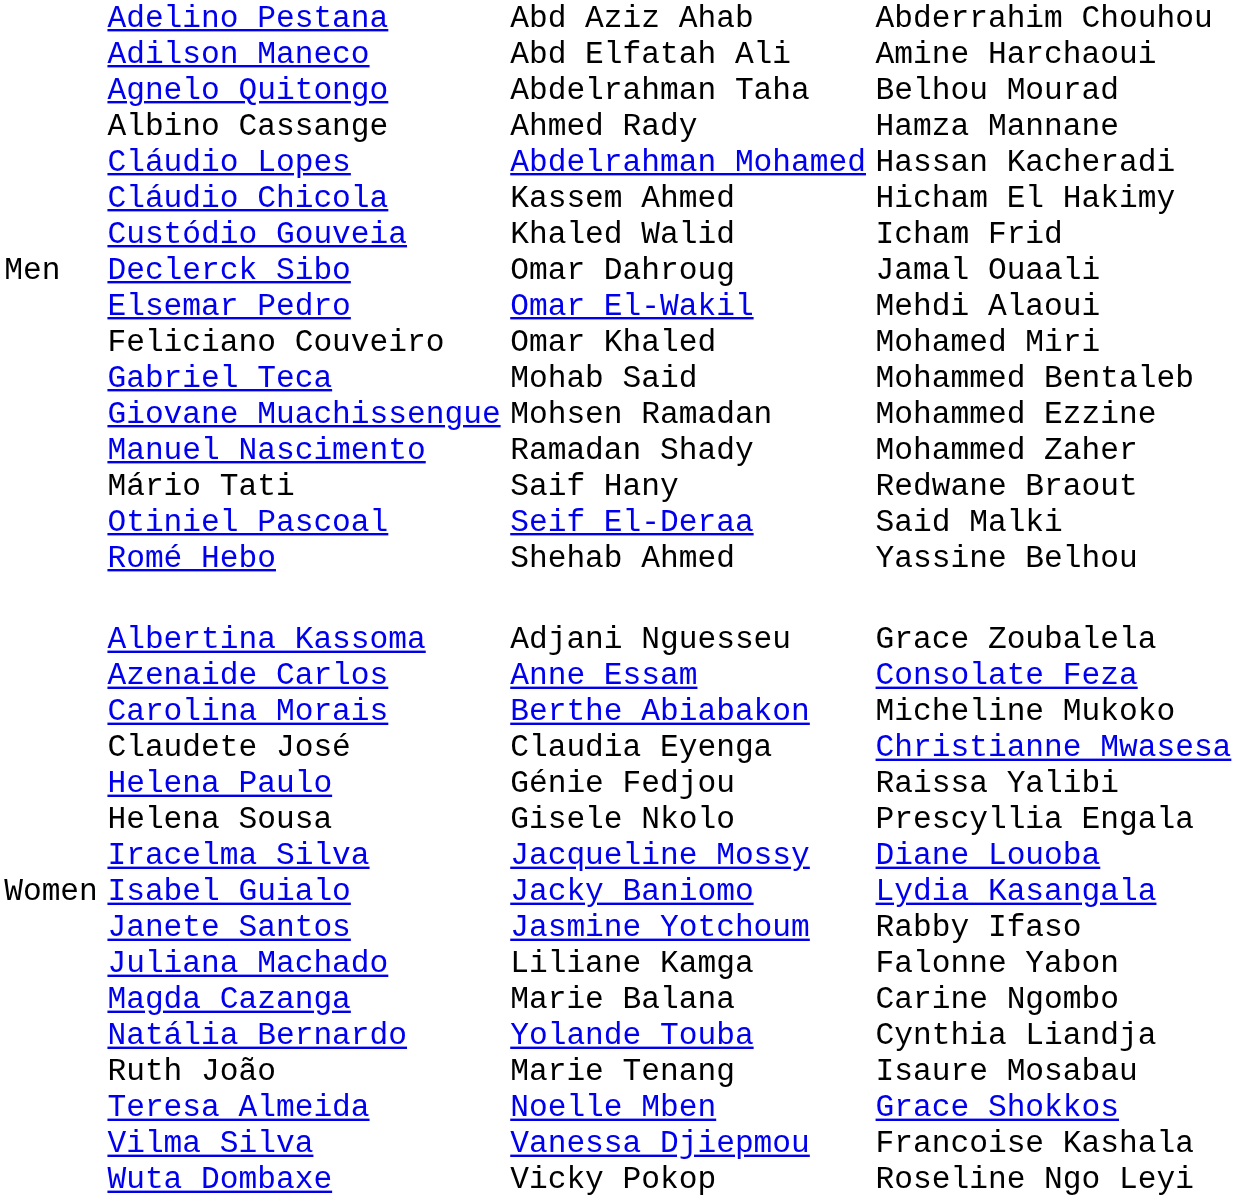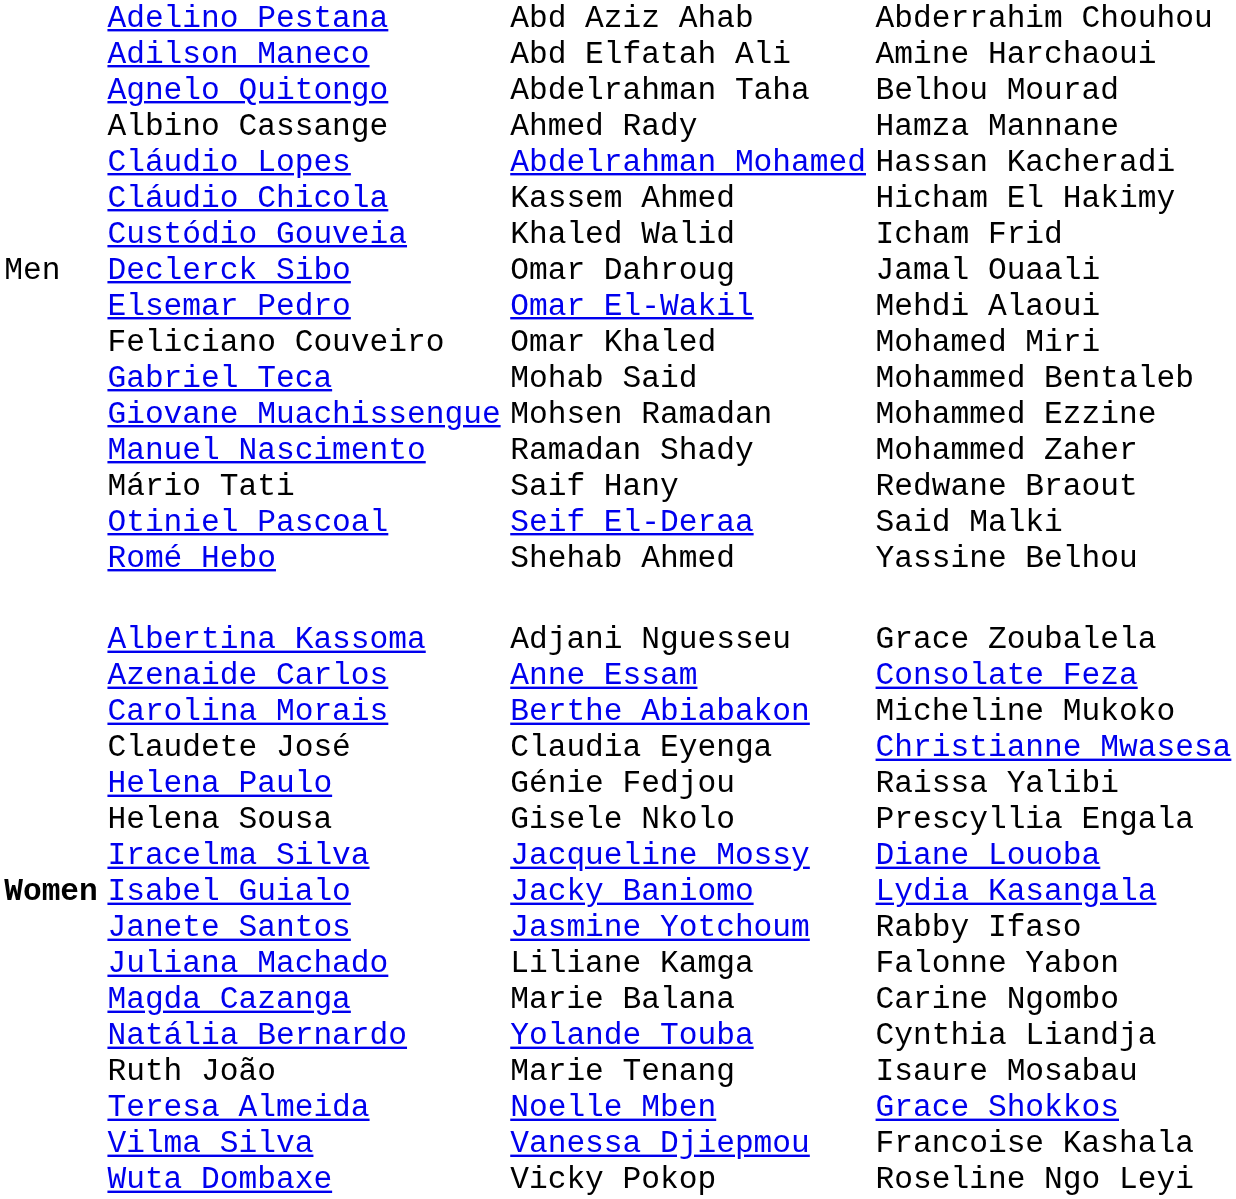(51, 892) normal -> (51, 892) bold
